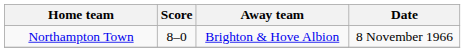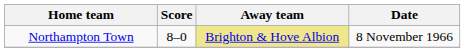(272, 36) no background -> (272, 36) khaki background
